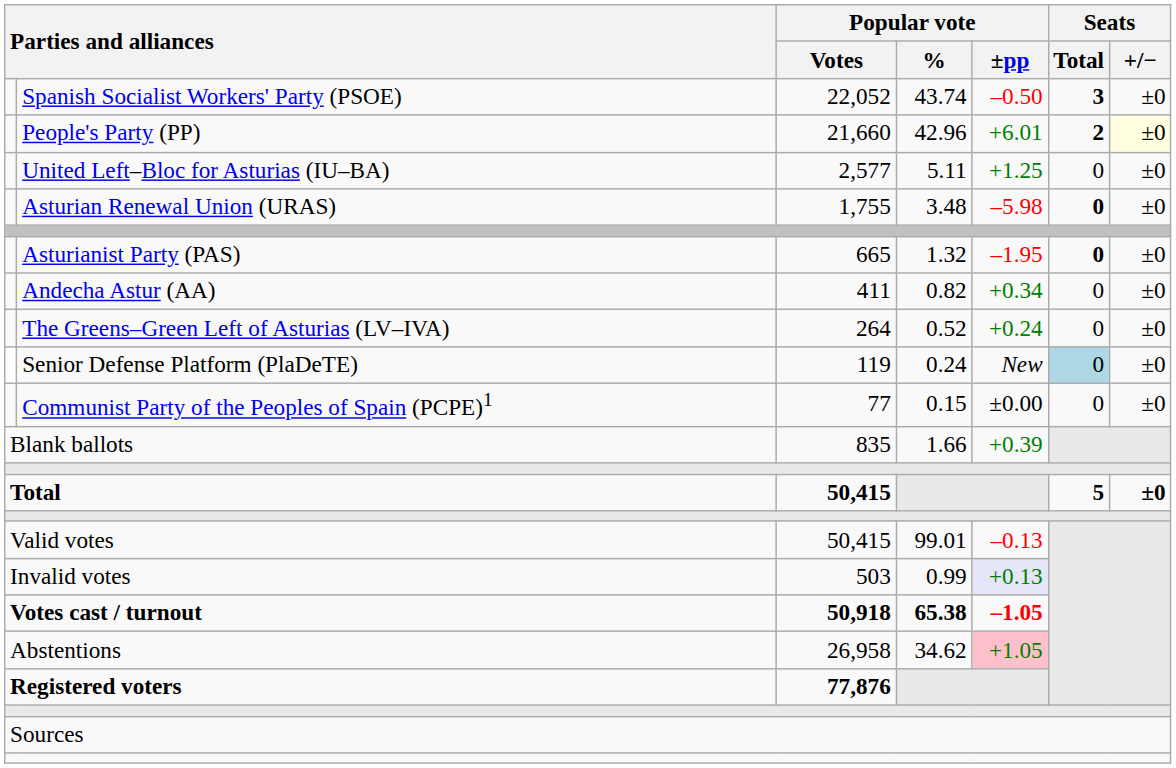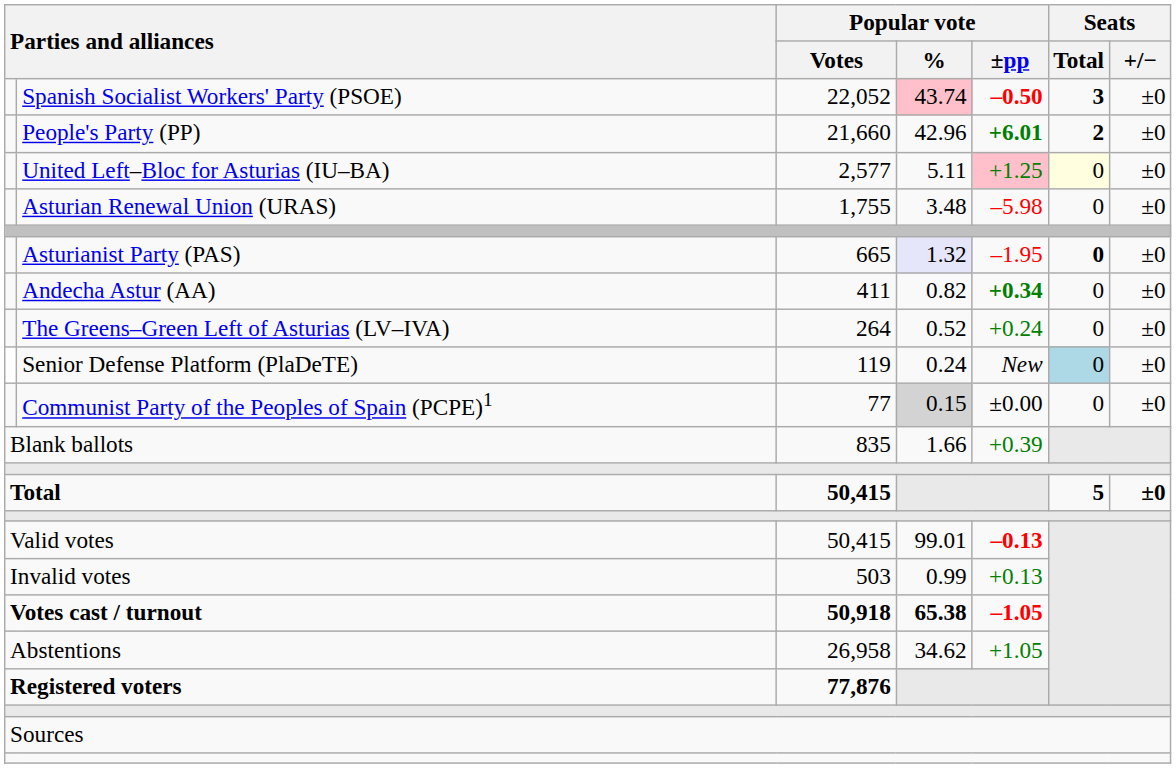(941, 96) no background -> (941, 96) pink background
(1017, 96) normal -> (1017, 96) bold
(1016, 133) normal -> (1016, 133) bold
(1153, 133) lightyellow background -> (1153, 133) no background
(1016, 170) no background -> (1016, 170) pink background
(1098, 170) no background -> (1098, 170) lightyellow background
(1098, 206) bold -> (1098, 206) normal
(946, 254) no background -> (946, 254) lavender background
(1016, 291) normal -> (1016, 291) bold
(946, 404) no background -> (946, 404) lightgrey background
(1017, 539) normal -> (1017, 539) bold
(1016, 576) lavender background -> (1016, 576) no background
(1016, 649) pink background -> (1016, 649) no background
